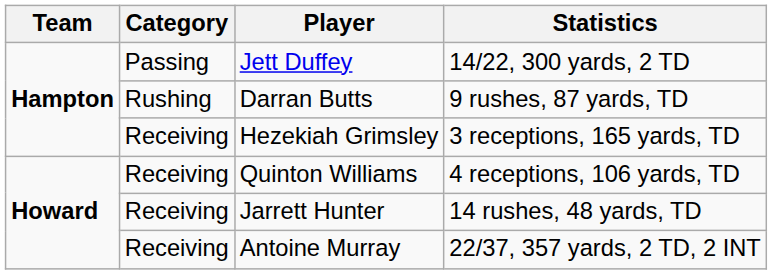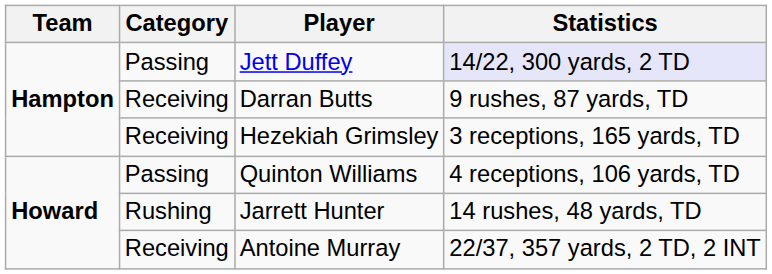(570, 61) no background -> (570, 61) lavender background
(168, 99) Rushing -> (177, 99) Receiving
(177, 174) Receiving -> (167, 174) Passing
(177, 211) Receiving -> (168, 211) Rushing
